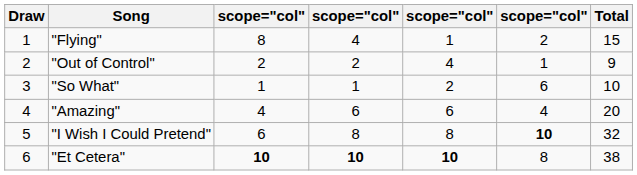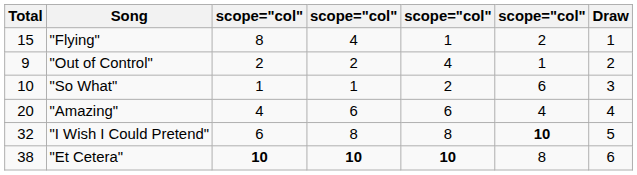columns swapped: (26, 16) <-> (612, 16)
